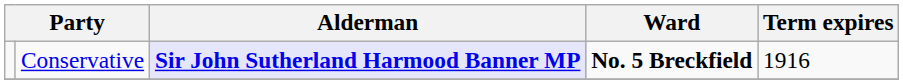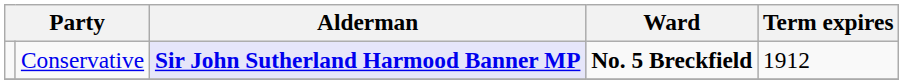(786, 60) 1916 -> (786, 60) 1912
